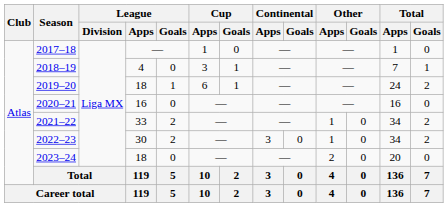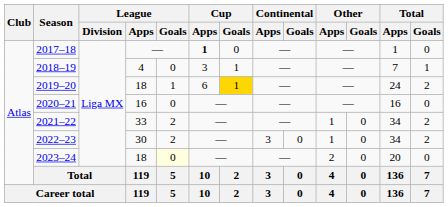(205, 49) normal -> (205, 49) bold
(236, 85) no background -> (236, 85) gold background
(173, 157) no background -> (173, 157) lightyellow background
